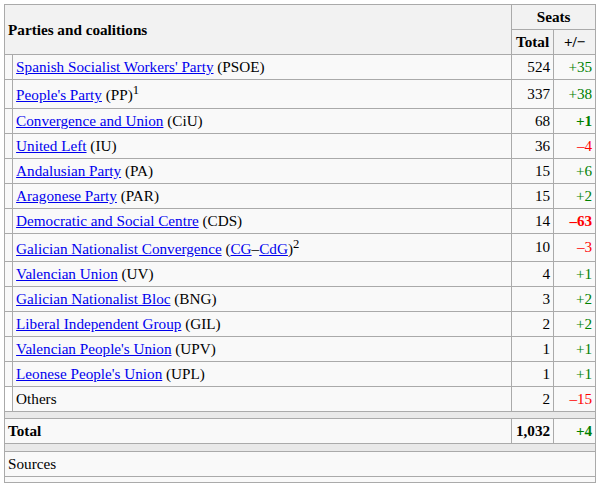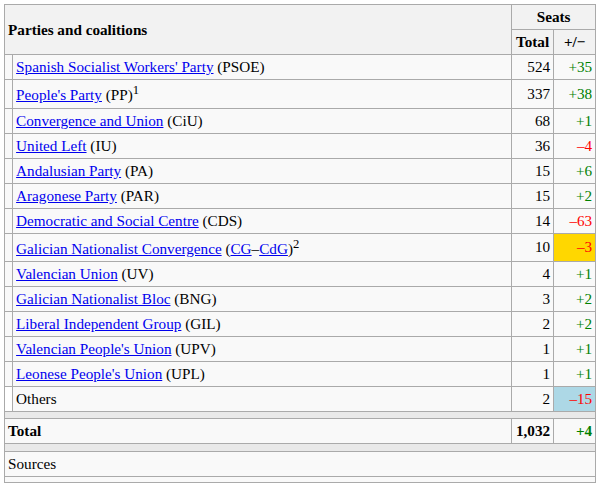(584, 120) bold -> (584, 120) normal
(581, 220) bold -> (581, 220) normal
(585, 247) no background -> (585, 247) gold background
(581, 399) no background -> (581, 399) lightblue background
